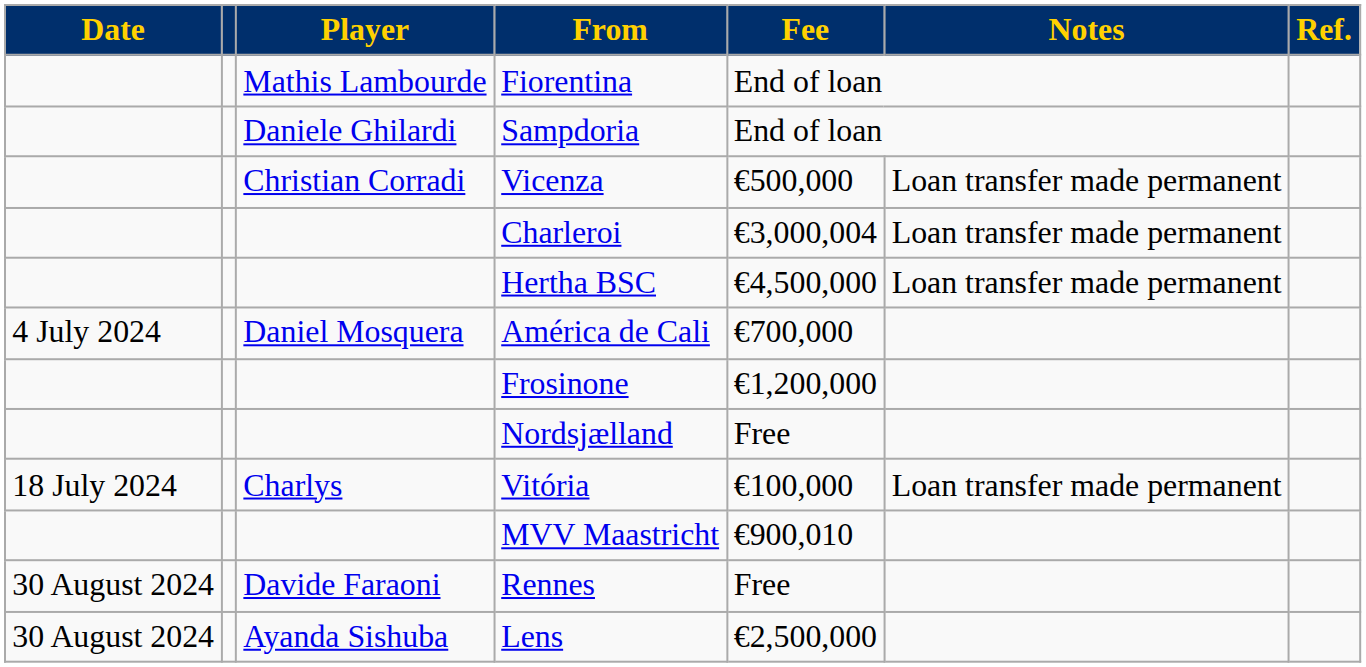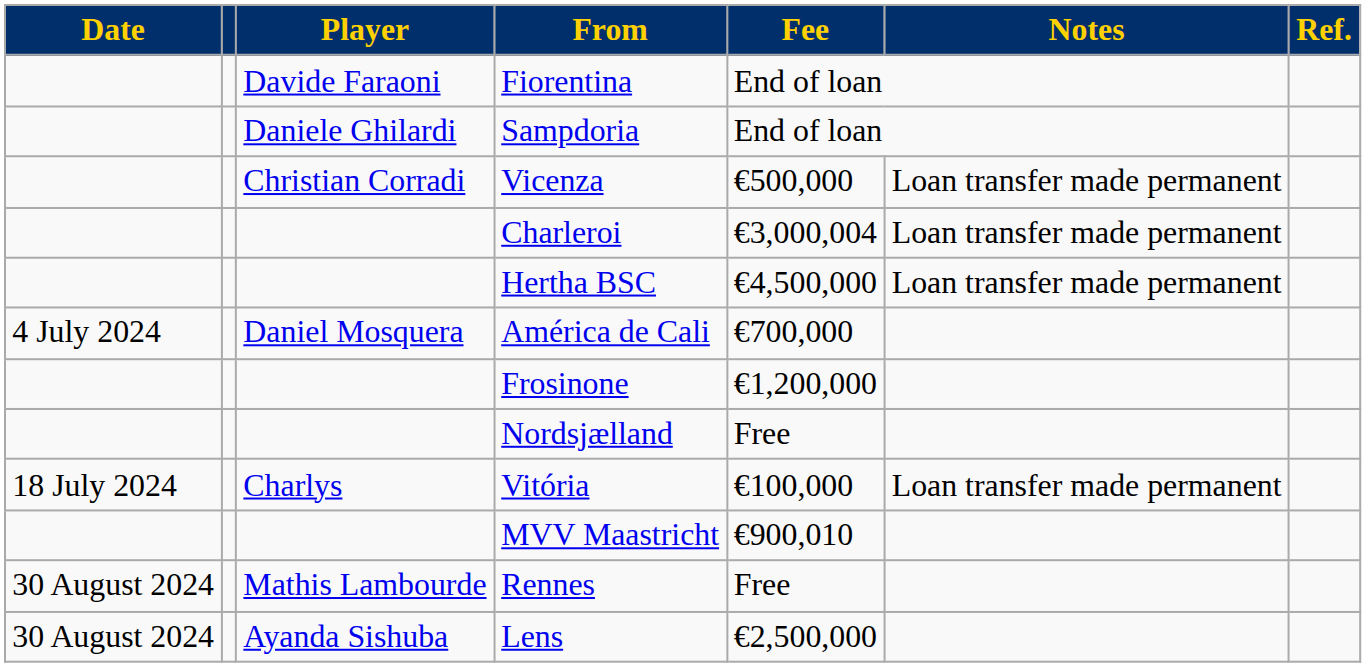(365, 80) Mathis Lambourde -> (342, 80) Davide Faraoni
(342, 585) Davide Faraoni -> (365, 585) Mathis Lambourde
